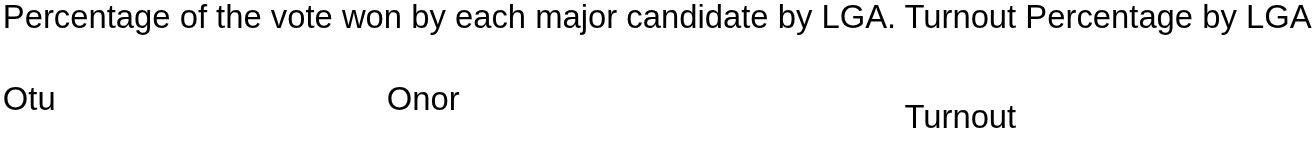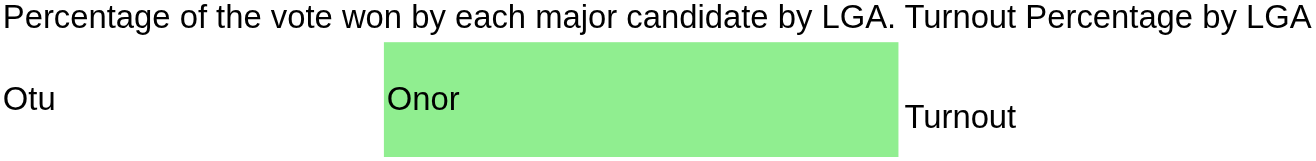(423, 99) no background -> (423, 99) lightgreen background
